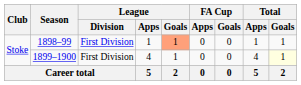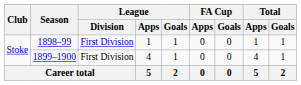(175, 42) lightsalmon background -> (175, 42) no background
(283, 57) lightyellow background -> (283, 57) no background
